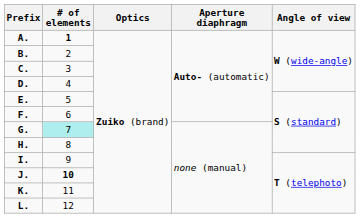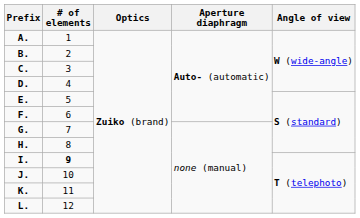(68, 38) bold -> (68, 38) normal
(68, 130) paleturquoise background -> (68, 130) no background
(68, 160) normal -> (68, 160) bold
(68, 175) bold -> (68, 175) normal
